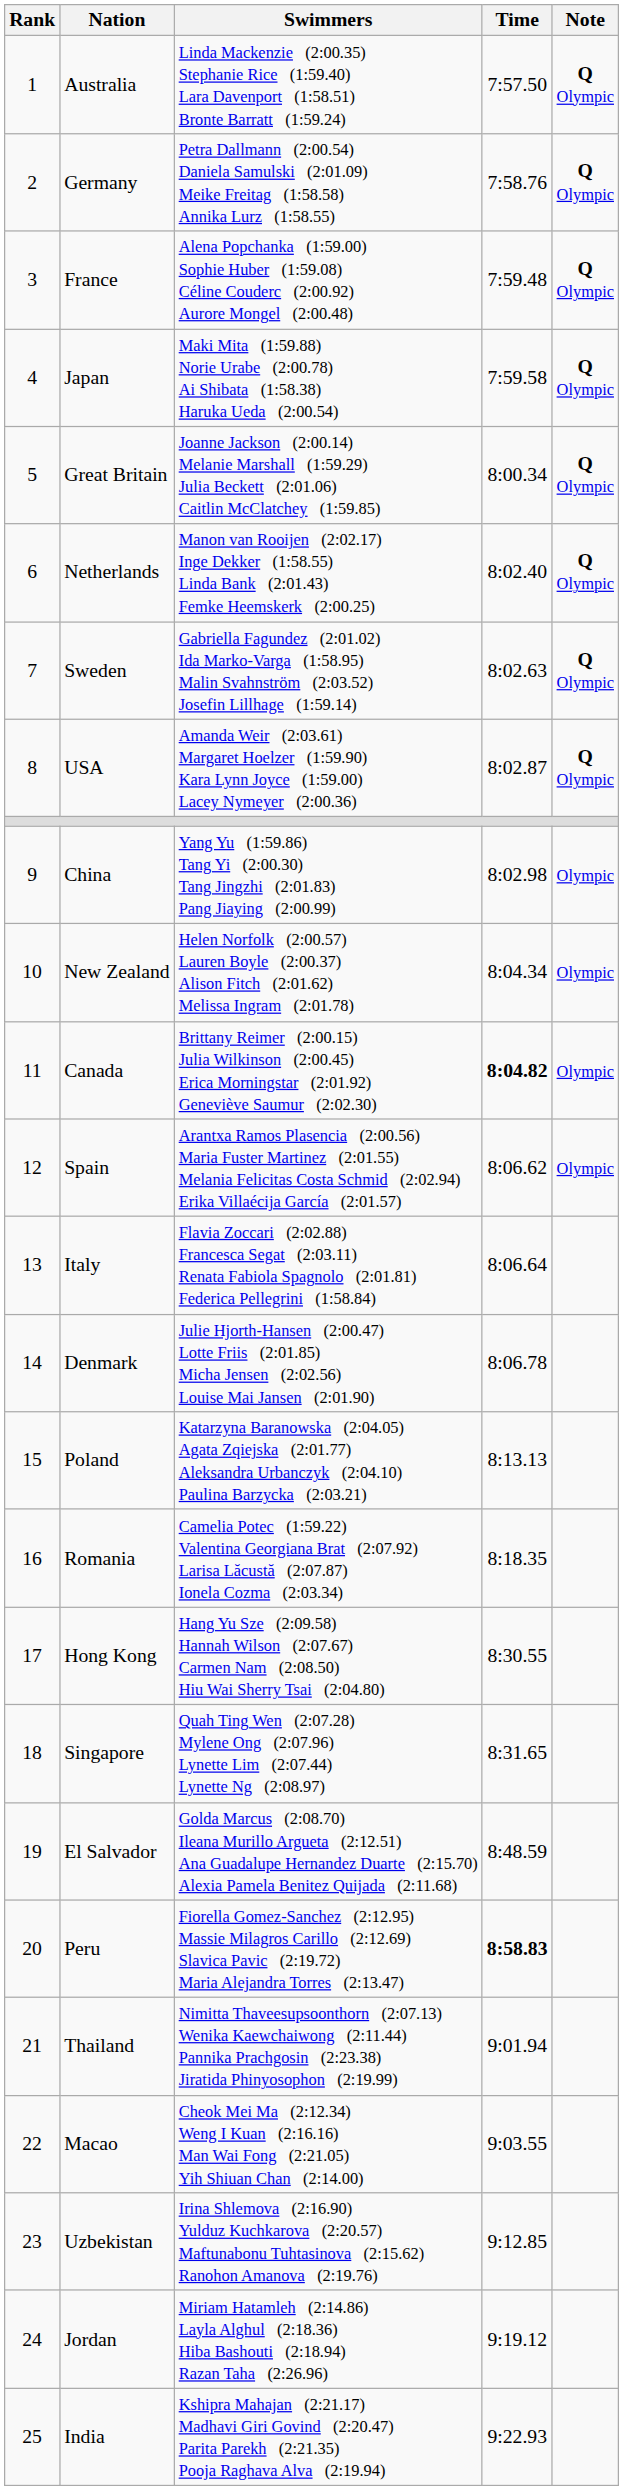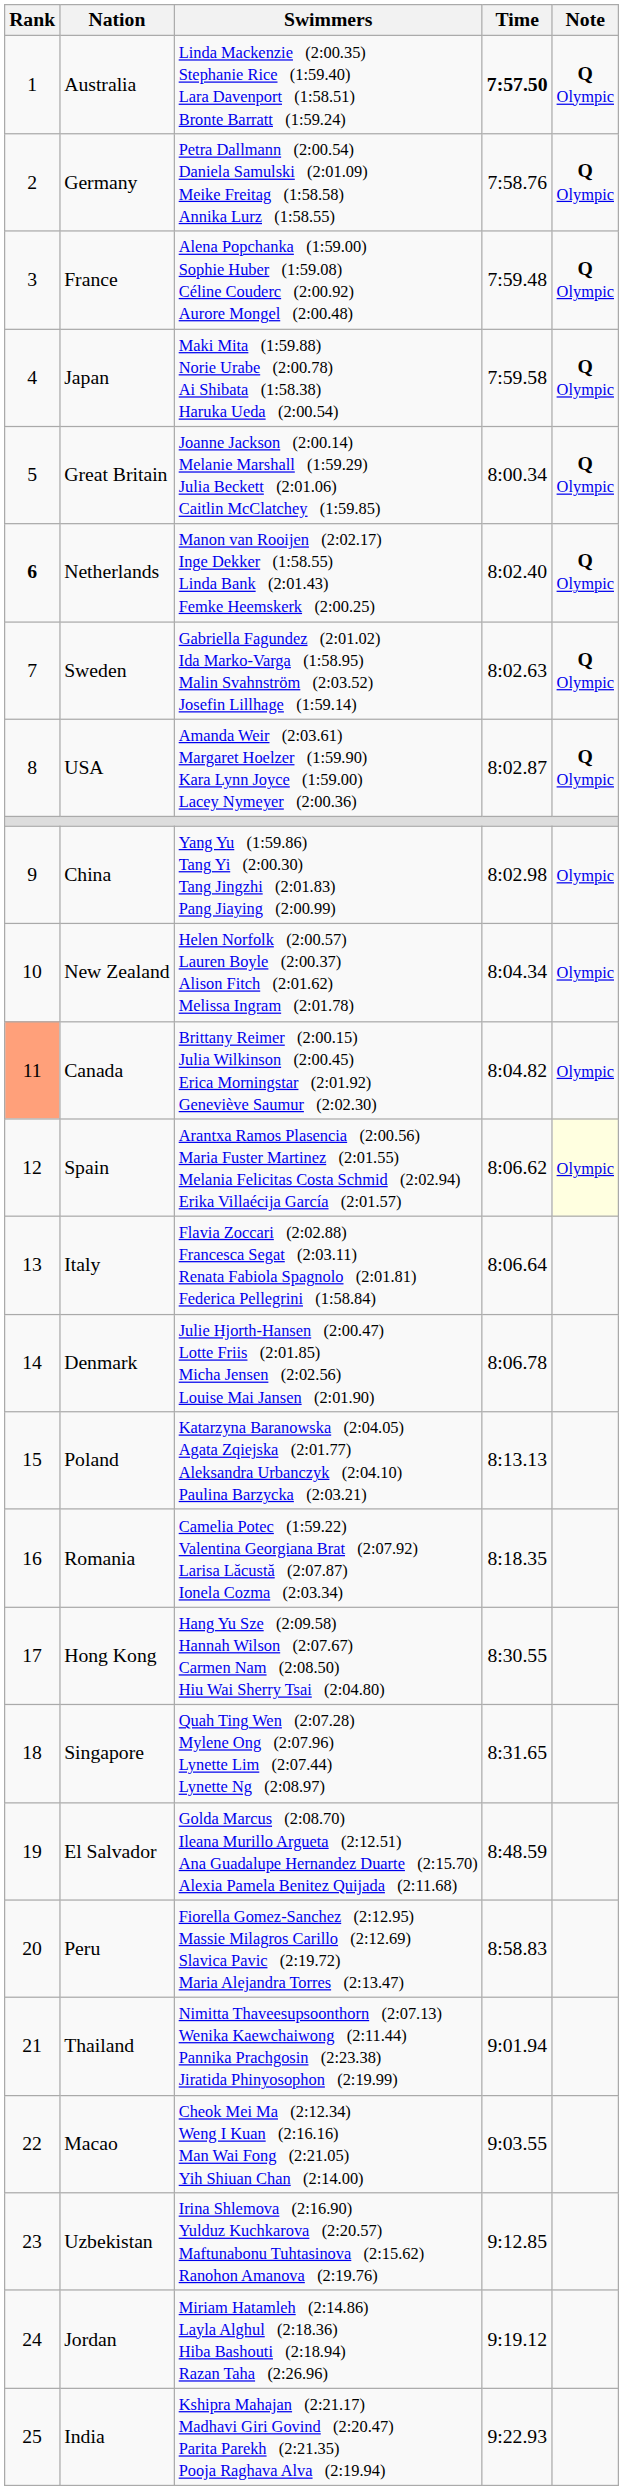(517, 84) normal -> (517, 84) bold
(32, 572) normal -> (32, 572) bold
(32, 1069) no background -> (32, 1069) lightsalmon background
(517, 1069) bold -> (517, 1069) normal
(585, 1168) no background -> (585, 1168) lightyellow background
(517, 1948) bold -> (517, 1948) normal
